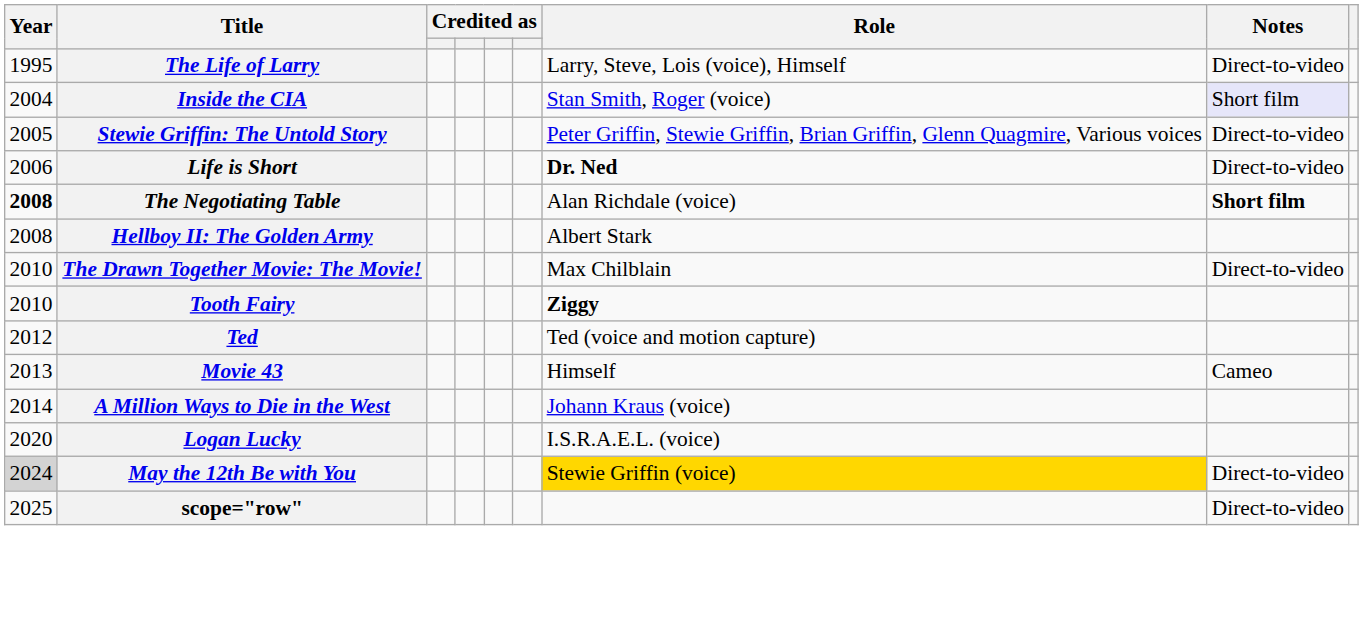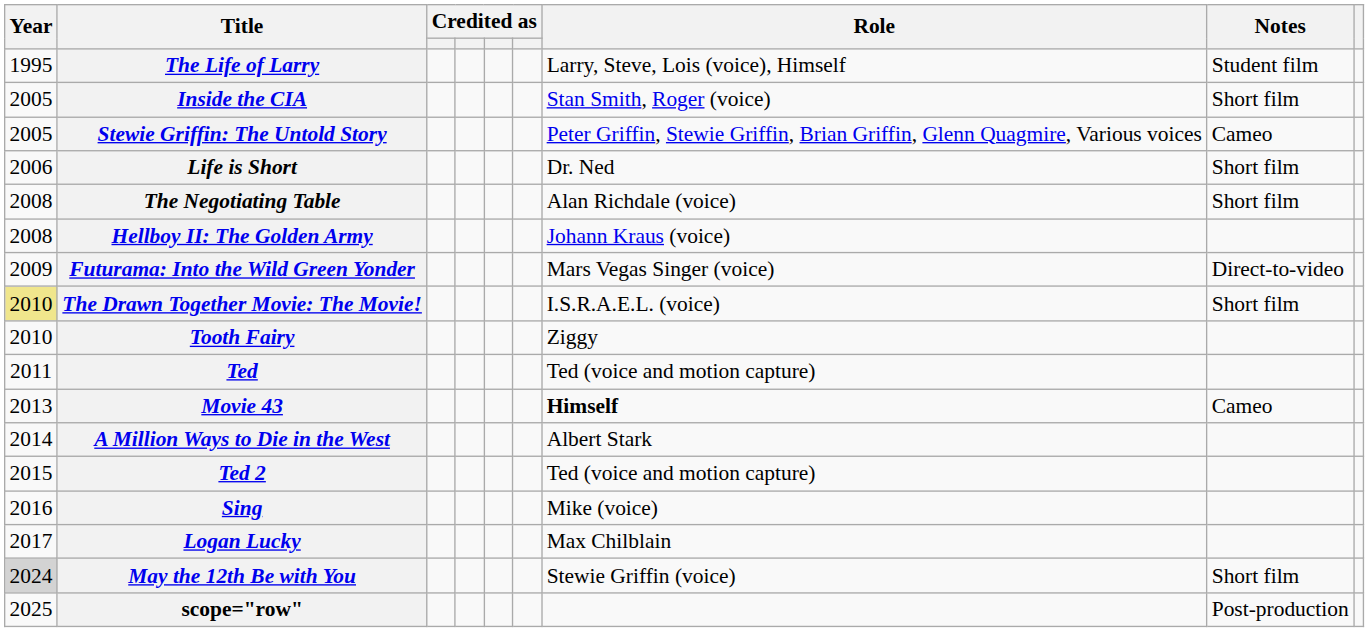(1278, 65) Direct-to-video -> (1265, 65) Student film
(31, 99) 2004 -> (31, 99) 2005
(1255, 99) lavender background -> (1255, 99) no background
(1278, 133) Direct-to-video -> (1242, 133) Cameo
(582, 167) bold -> (581, 167) normal
(1278, 167) Direct-to-video -> (1255, 167) Short film
(31, 201) bold -> (31, 201) normal
(1258, 201) bold -> (1255, 201) normal
(599, 235) Albert Stark -> (638, 235) Johann Kraus (voice)
+ row: (242, 269)
(31, 269) no background -> (31, 303) khaki background
(609, 269) Max Chilblain -> (633, 303) I.S.R.A.E.L. (voice)
(1278, 269) Direct-to-video -> (1255, 303) Short film
(573, 303) bold -> (572, 337) normal
(31, 337) 2012 -> (31, 371) 2011
(581, 371) normal -> (582, 405) bold
(638, 405) Johann Kraus (voice) -> (599, 439) Albert Stark
+ row: (242, 473)
+ row: (242, 507)
(31, 439) 2020 -> (31, 541) 2017
(633, 439) I.S.R.A.E.L. (voice) -> (609, 541) Max Chilblain
(641, 473) gold background -> (641, 575) no background
(1278, 473) Direct-to-video -> (1255, 575) Short film
(1278, 507) Direct-to-video -> (1280, 609) Post-production
